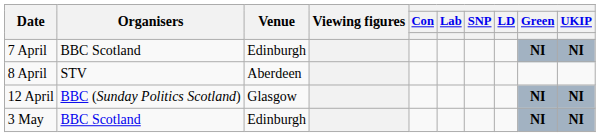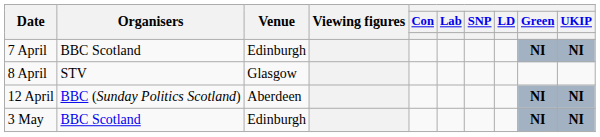(274, 74) Aberdeen -> (272, 74) Glasgow
(272, 97) Glasgow -> (274, 97) Aberdeen
